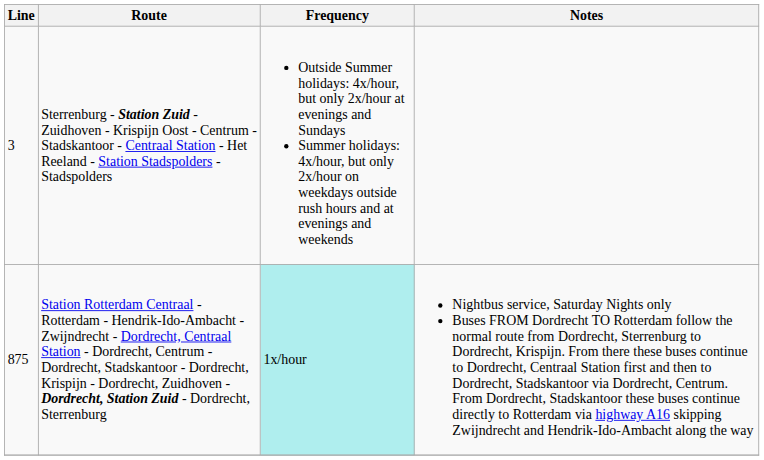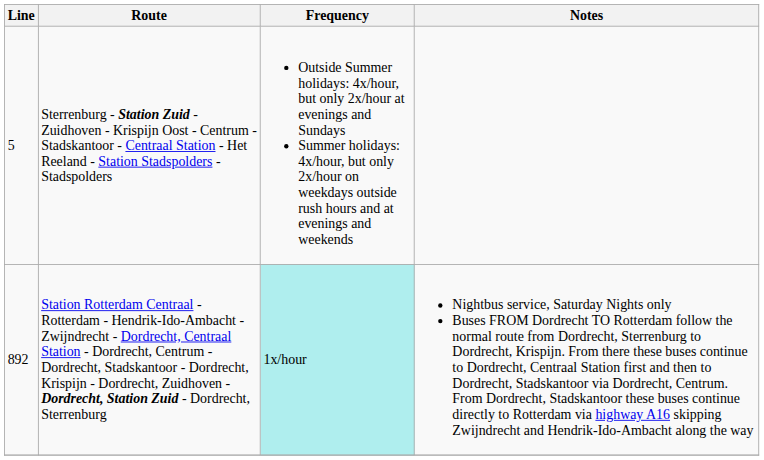(11, 145) 3 -> (11, 145) 5
(18, 359) 875 -> (18, 359) 892
